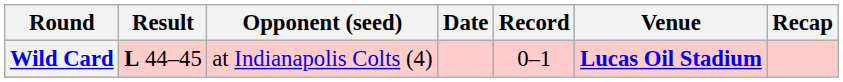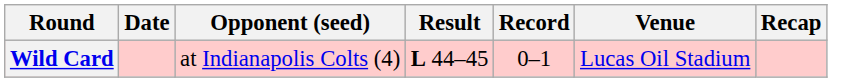columns swapped: (466, 22) <-> (163, 22)
(671, 58) bold -> (665, 58) normal
